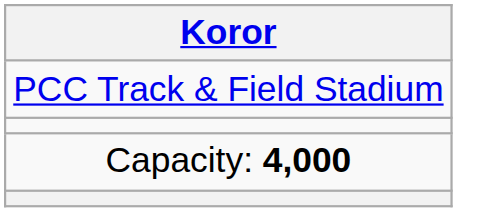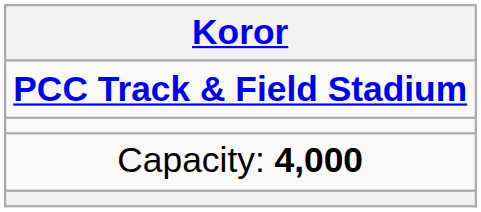(228, 88) normal -> (240, 88) bold
